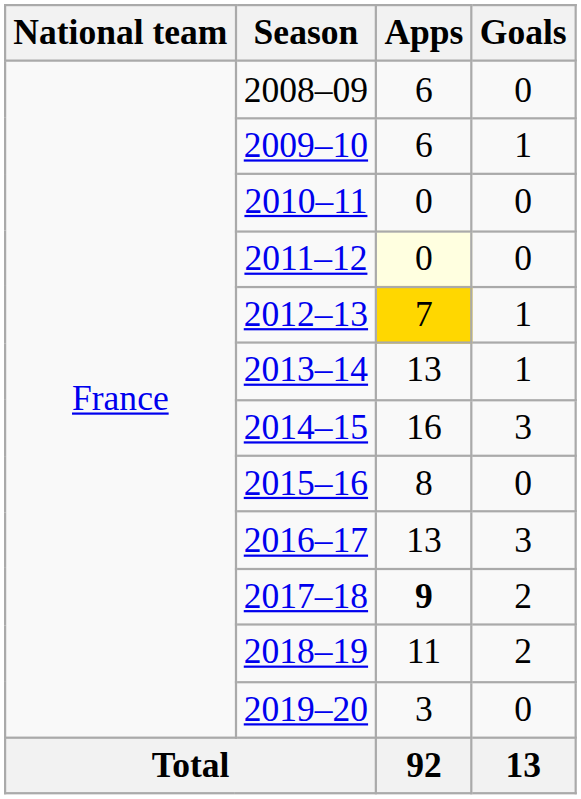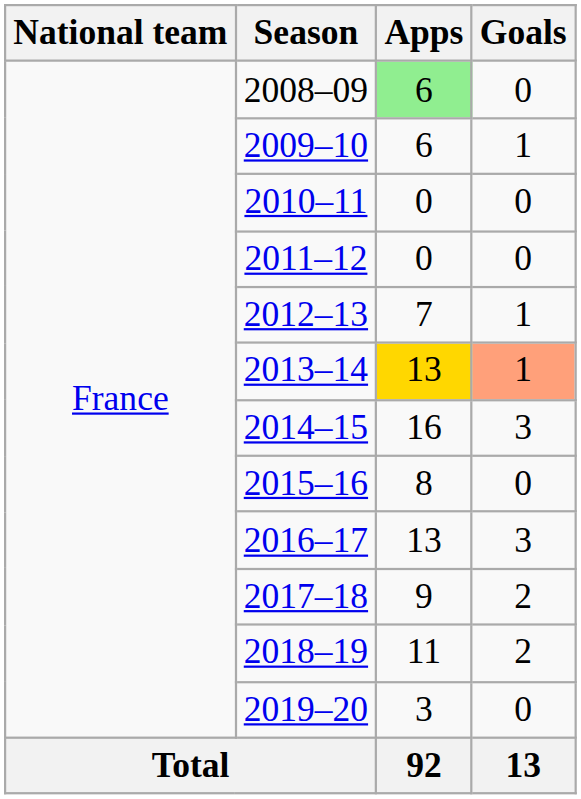(424, 88) no background -> (424, 88) lightgreen background
(424, 257) lightyellow background -> (424, 257) no background
(424, 314) gold background -> (424, 314) no background
(424, 370) no background -> (424, 370) gold background
(523, 370) no background -> (523, 370) lightsalmon background
(424, 595) bold -> (424, 595) normal
